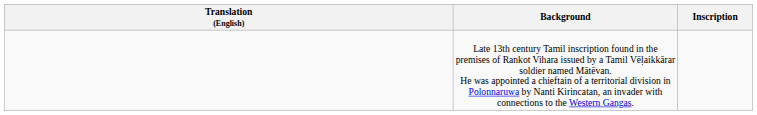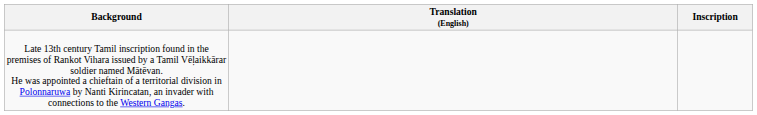columns swapped: (565, 17) <-> (229, 17)
